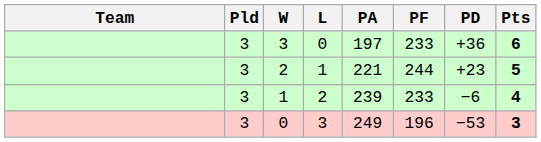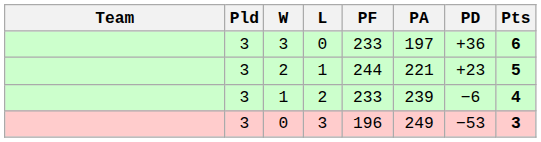columns swapped: (419, 18) <-> (368, 18)
